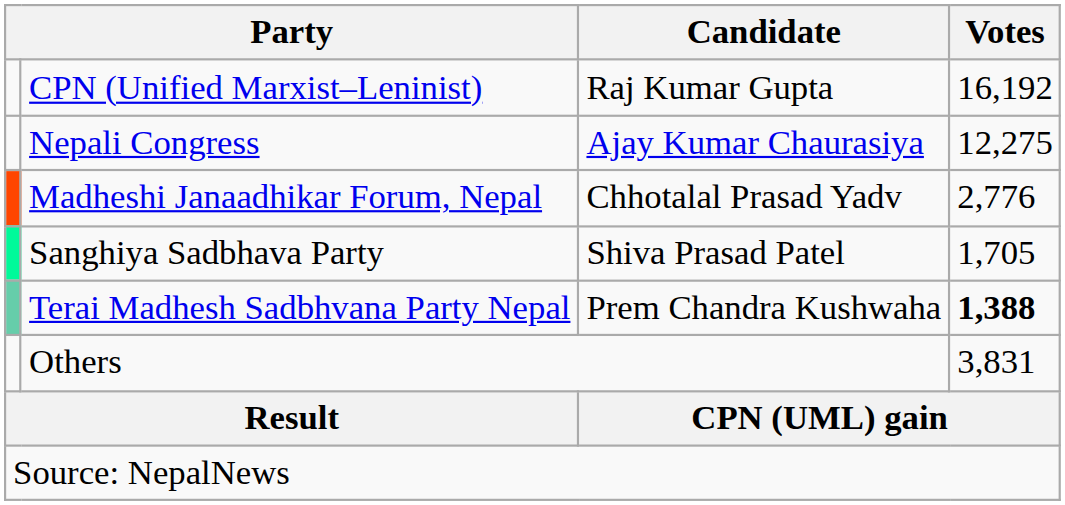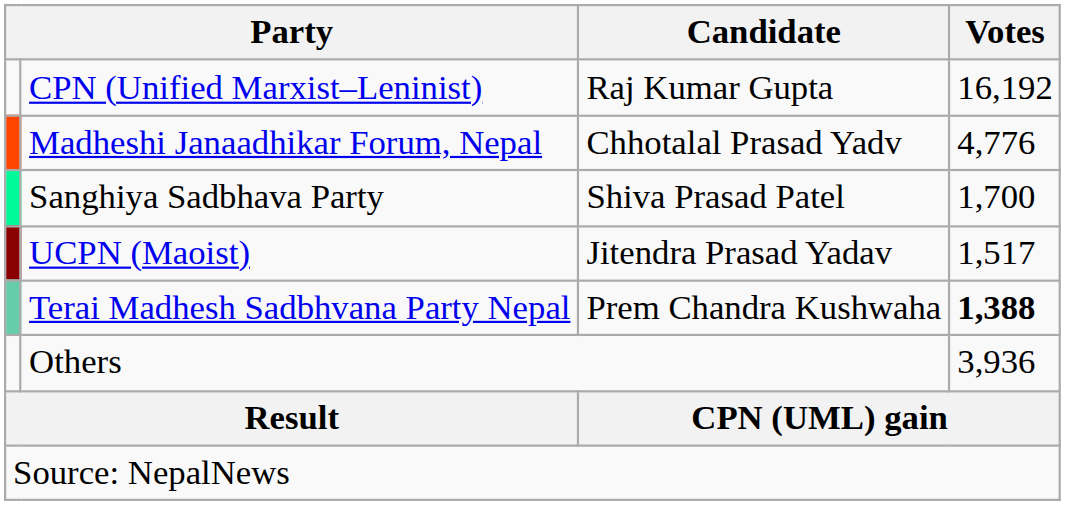- row: (144, 142)
(996, 197) 2,776 -> (996, 142) 4,776
(996, 252) 1,705 -> (996, 197) 1,700
+ row: (140, 252)
(996, 362) 3,831 -> (996, 362) 3,936
